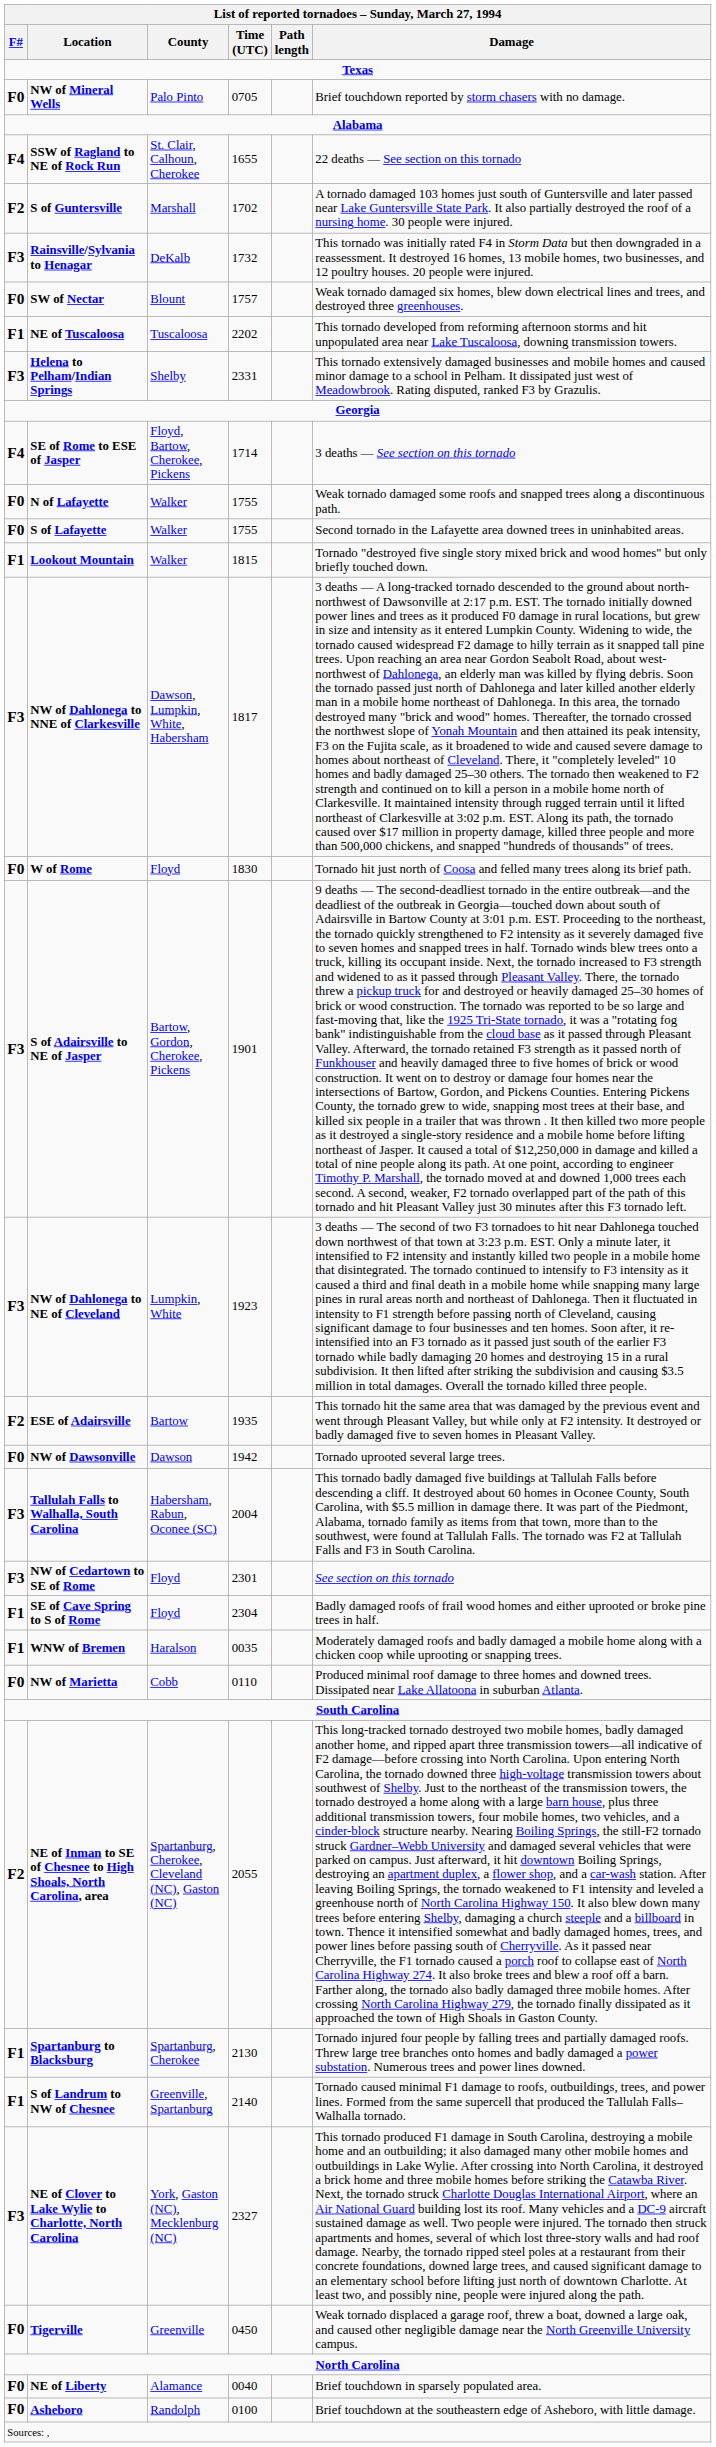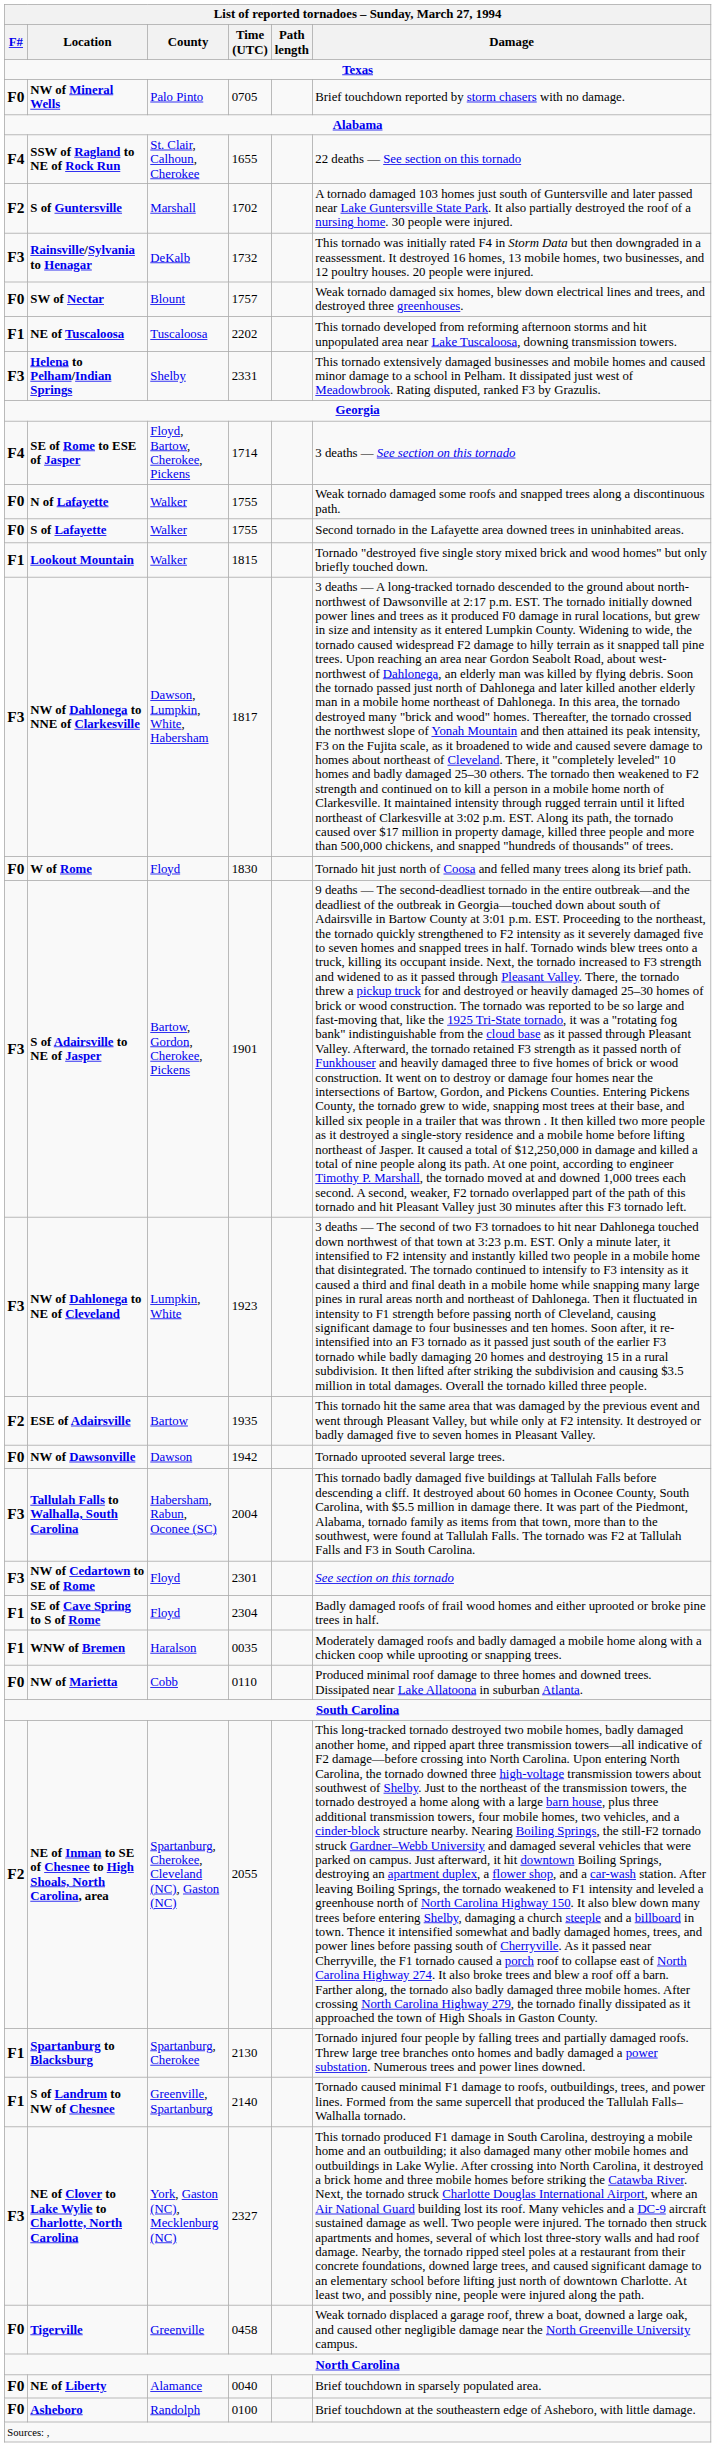(244, 2329) 0450 -> (244, 2329) 0458
